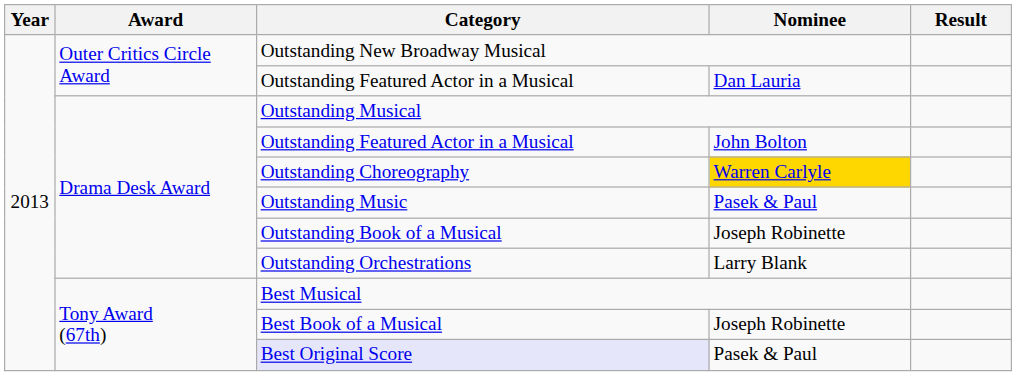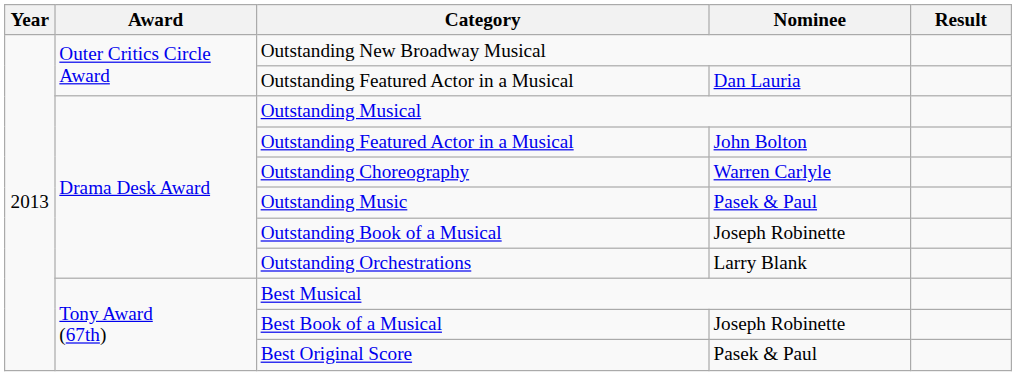(772, 171) gold background -> (772, 171) no background
(336, 354) lavender background -> (336, 354) no background
